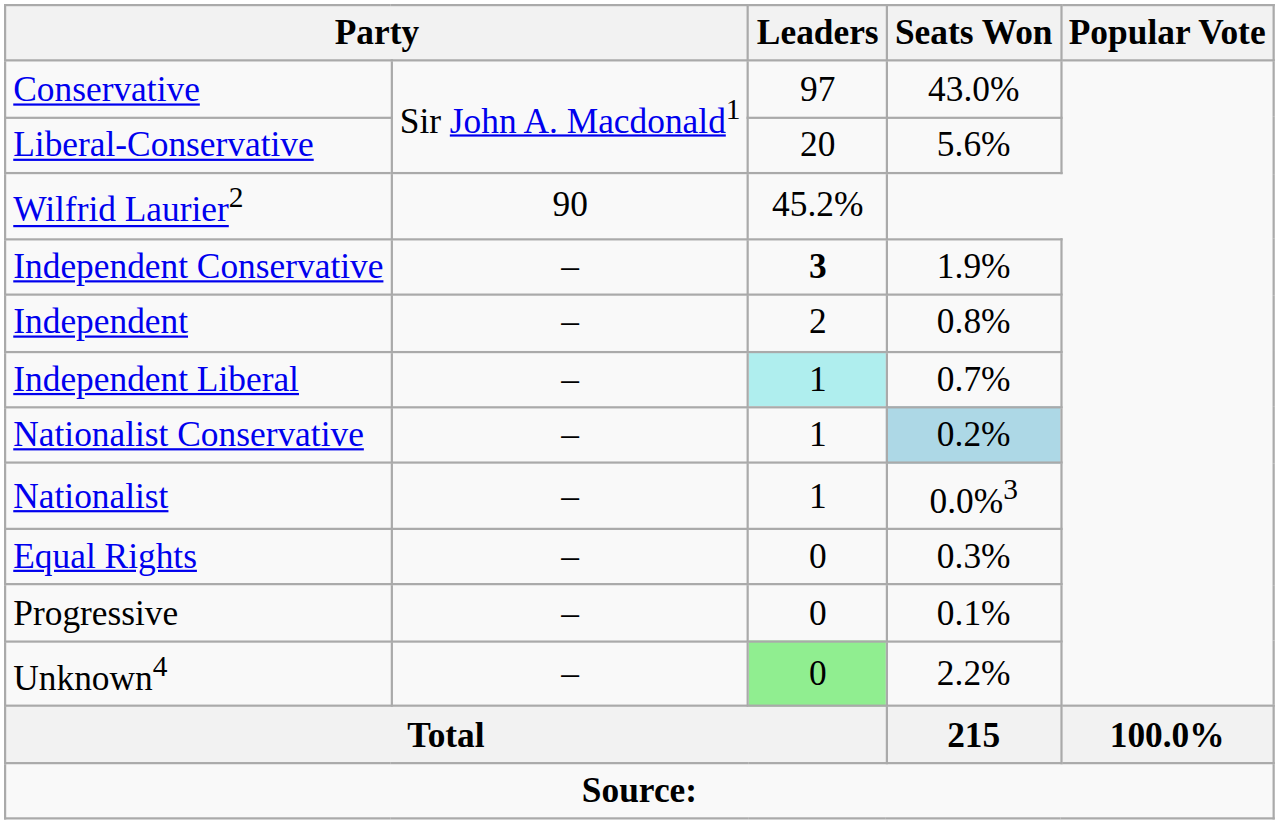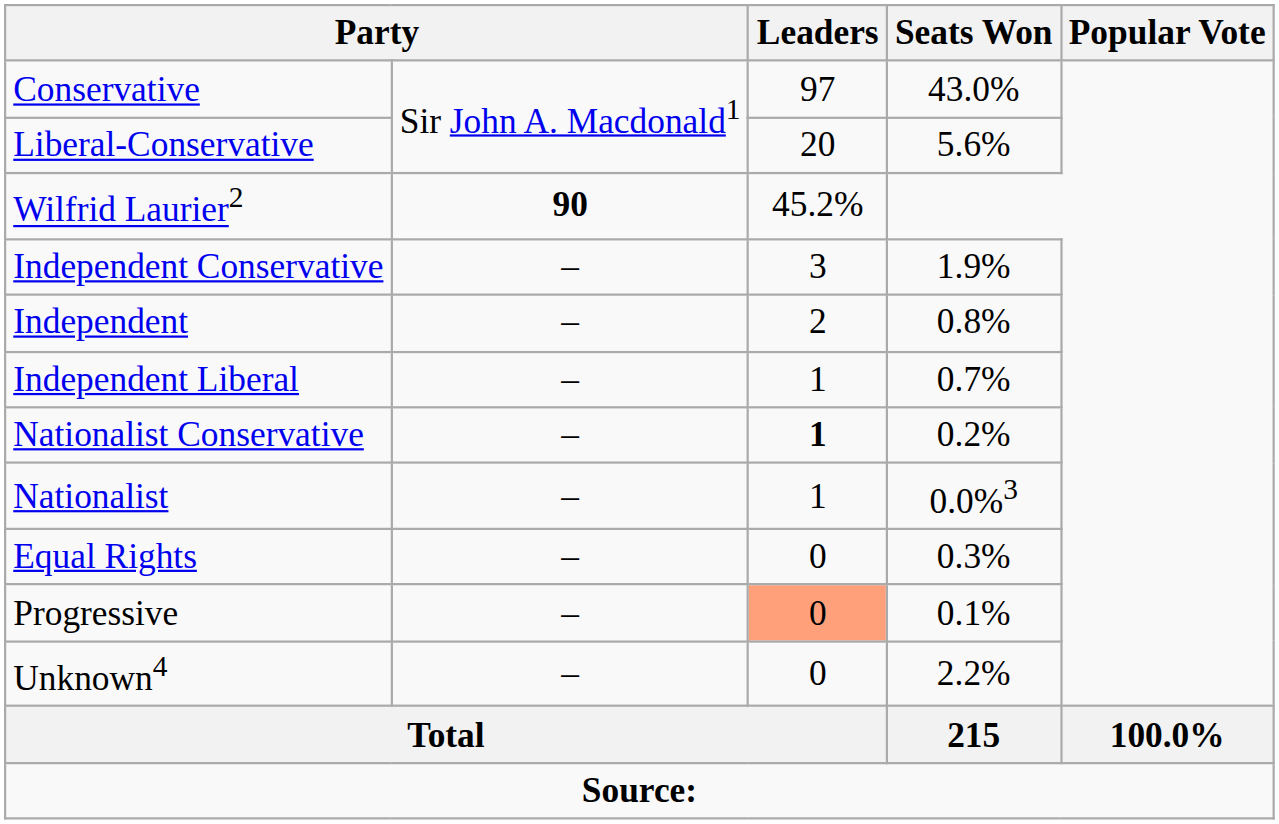(570, 205) normal -> (570, 205) bold
(818, 266) bold -> (818, 266) normal
(818, 378) paleturquoise background -> (818, 378) no background
(818, 434) normal -> (818, 434) bold
(974, 434) lightblue background -> (974, 434) no background
(818, 612) no background -> (818, 612) lightsalmon background
(818, 673) lightgreen background -> (818, 673) no background
